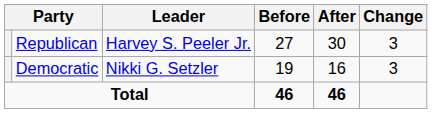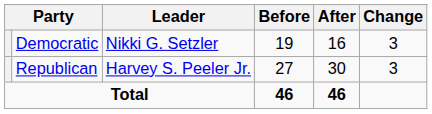rows swapped: (57, 43) <-> (57, 69)
